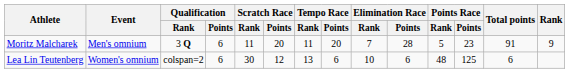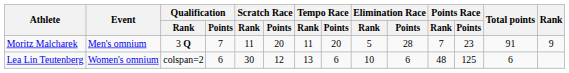(221, 44) 6 -> (221, 44) 7
(369, 44) 7 -> (369, 44) 5
(441, 44) 5 -> (441, 44) 7
